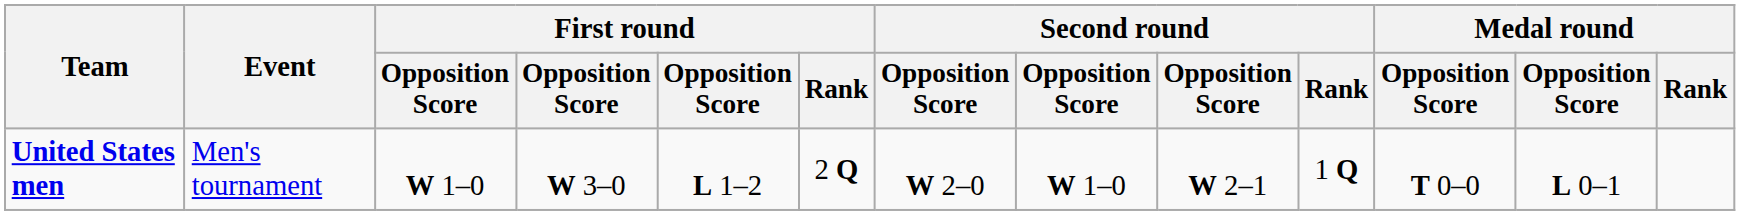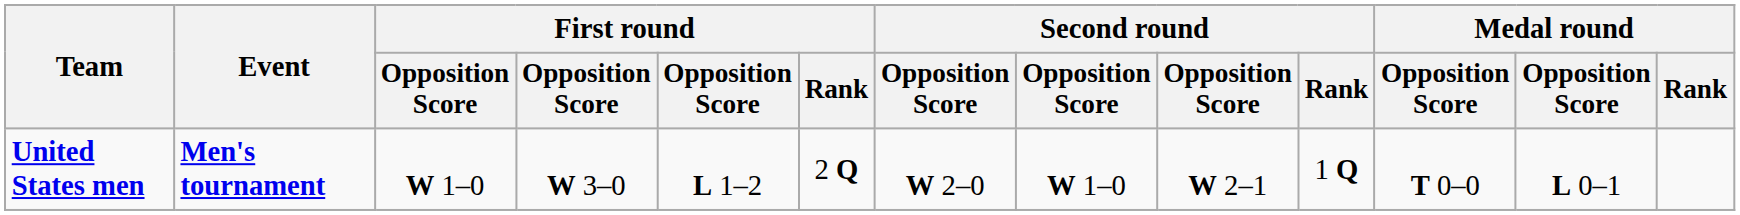(257, 169) normal -> (253, 169) bold
